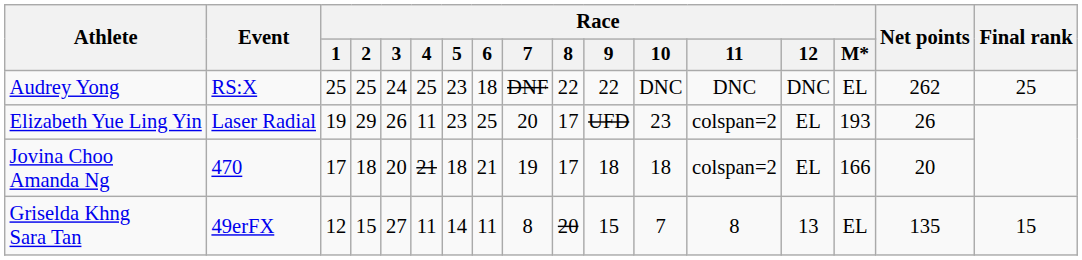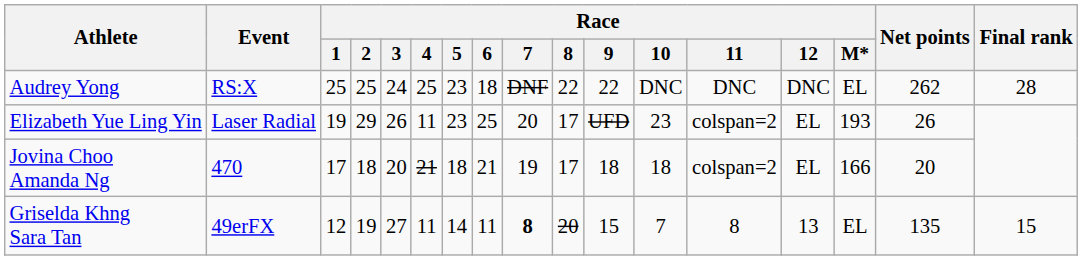(1026, 87) 25 -> (1026, 87) 28
(366, 226) 15 -> (366, 226) 19
(528, 226) normal -> (528, 226) bold
